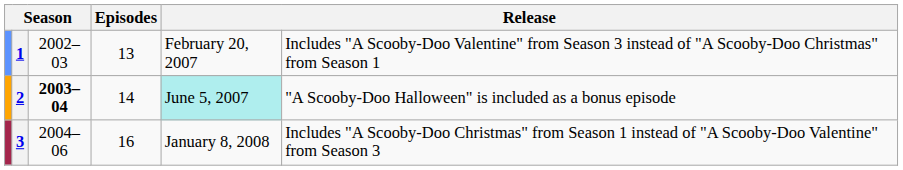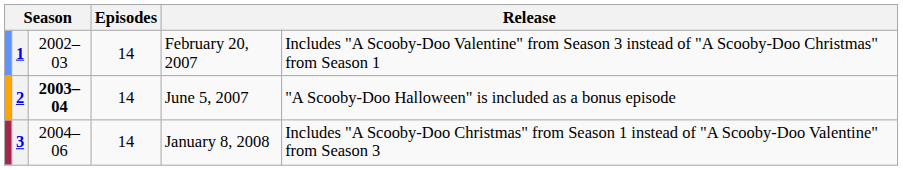(126, 52) 13 -> (126, 52) 14
(207, 97) paleturquoise background -> (207, 97) no background
(126, 142) 16 -> (126, 142) 14
